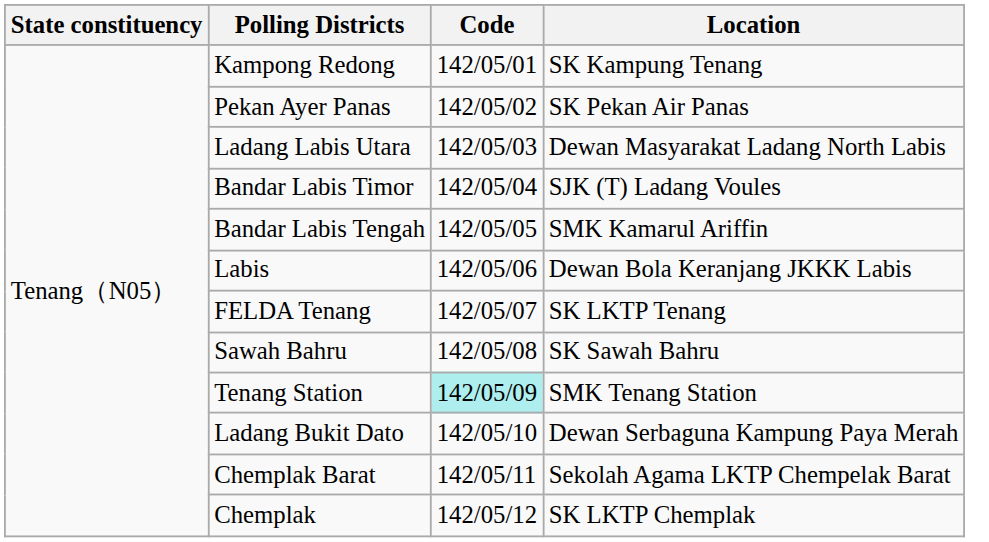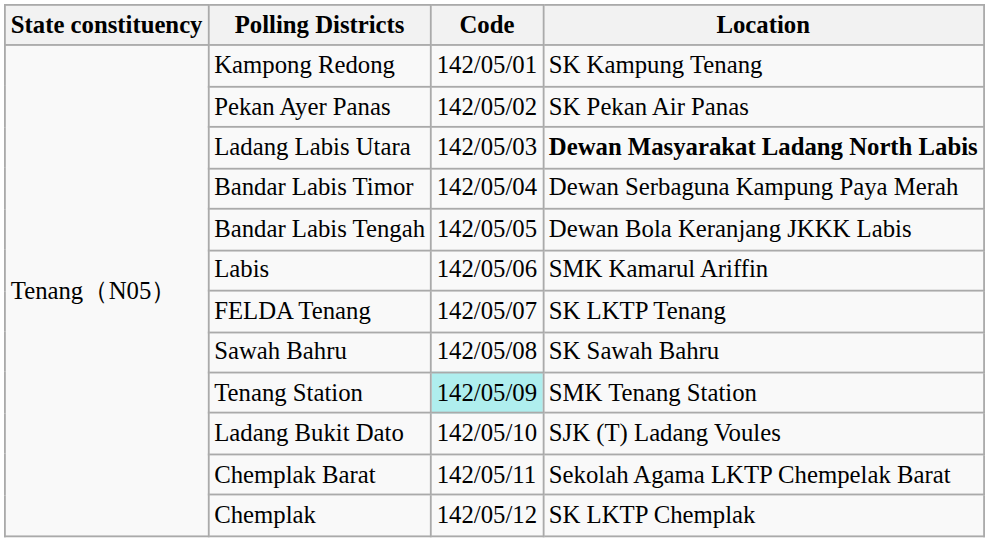(747, 147) normal -> (763, 147) bold
(665, 187) SJK (T) Ladang Voules -> (754, 187) Dewan Serbaguna Kampung Paya Merah
(659, 228) SMK Kamarul Ariffin -> (730, 228) Dewan Bola Keranjang JKKK Labis
(730, 269) Dewan Bola Keranjang JKKK Labis -> (659, 269) SMK Kamarul Ariffin
(754, 432) Dewan Serbaguna Kampung Paya Merah -> (665, 432) SJK (T) Ladang Voules
